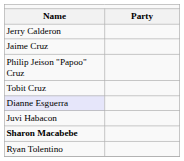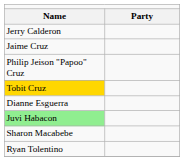(26, 88) no background -> (26, 88) gold background
(37, 103) lavender background -> (37, 103) no background
(32, 118) no background -> (32, 118) lightgreen background
(42, 134) bold -> (40, 134) normal
